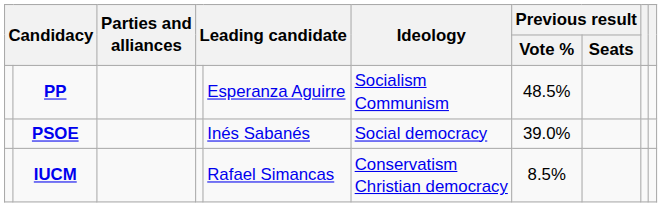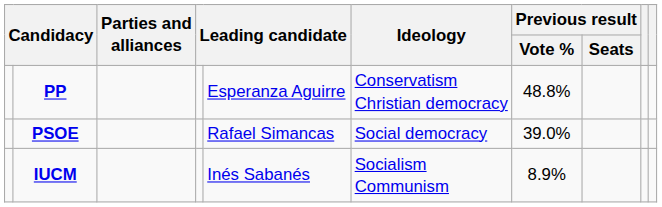(402, 92) Socialism Communism -> (431, 92) Conservatism Christian democracy
(547, 92) 48.5% -> (547, 92) 48.8%
(259, 133) Inés Sabanés -> (271, 133) Rafael Simancas
(271, 175) Rafael Simancas -> (259, 175) Inés Sabanés
(431, 175) Conservatism Christian democracy -> (402, 175) Socialism Communism
(547, 175) 8.5% -> (547, 175) 8.9%
